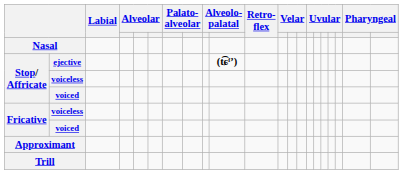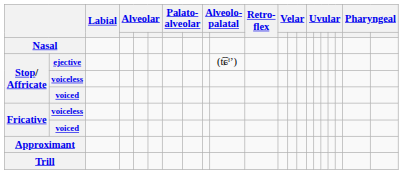(227, 62) bold -> (227, 62) normal
